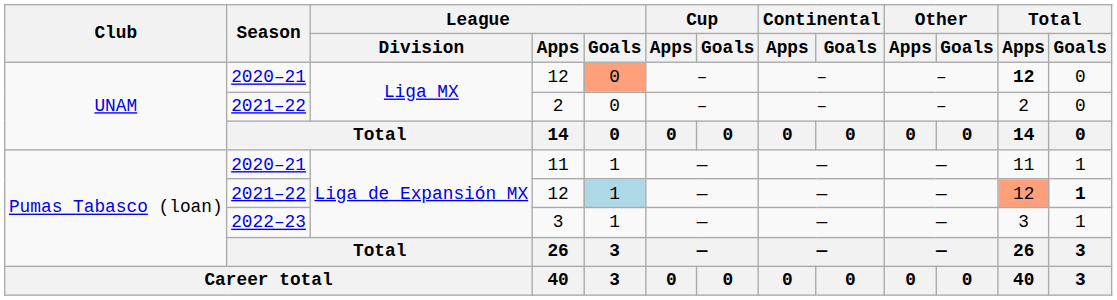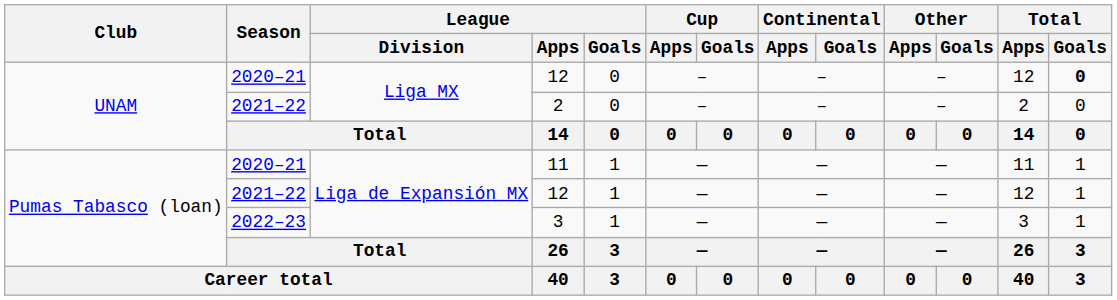(615, 77) lightsalmon background -> (615, 77) no background
(1024, 77) bold -> (1024, 77) normal
(1080, 77) normal -> (1080, 77) bold
(615, 193) lightblue background -> (615, 193) no background
(1024, 193) lightsalmon background -> (1024, 193) no background
(1080, 193) bold -> (1080, 193) normal
